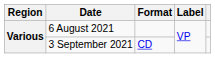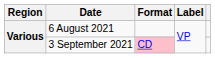(145, 45) no background -> (145, 45) pink background
